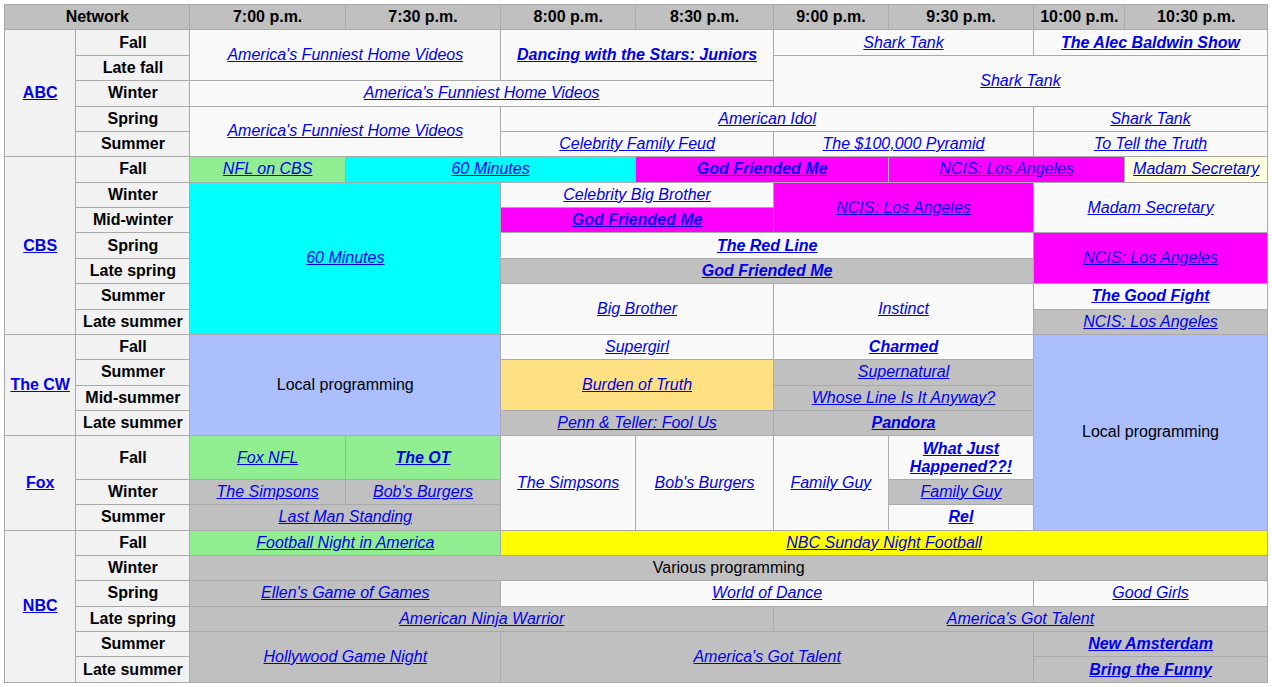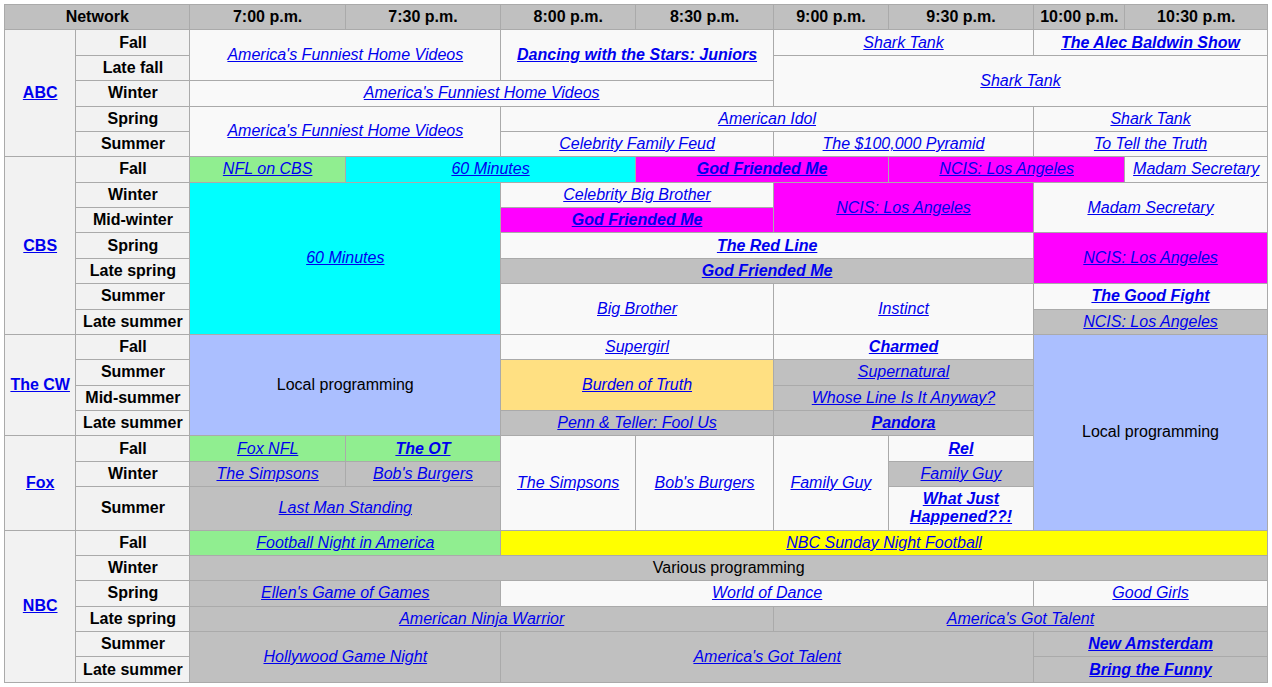(1196, 169) lightyellow background -> (1196, 169) no background
(961, 457) What Just Happened??! -> (961, 448) Rel
(961, 517) Rel -> (961, 508) What Just Happened??!
